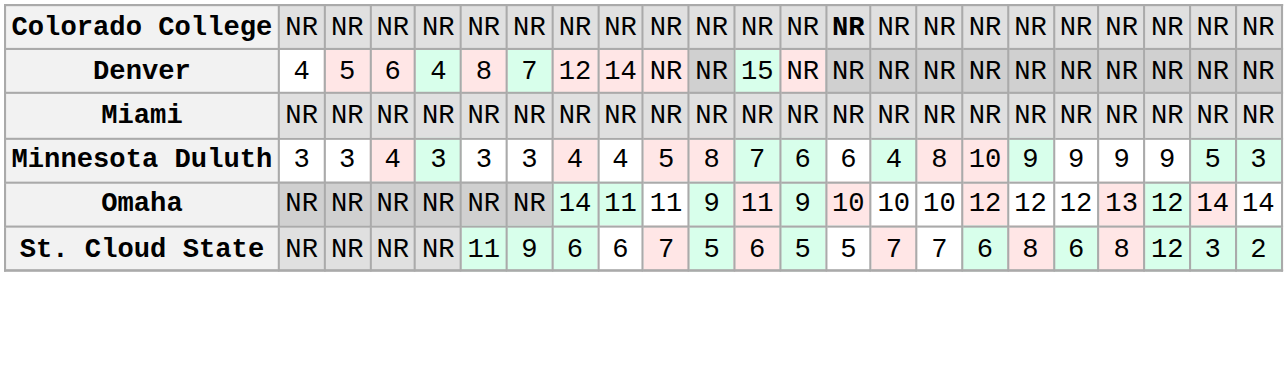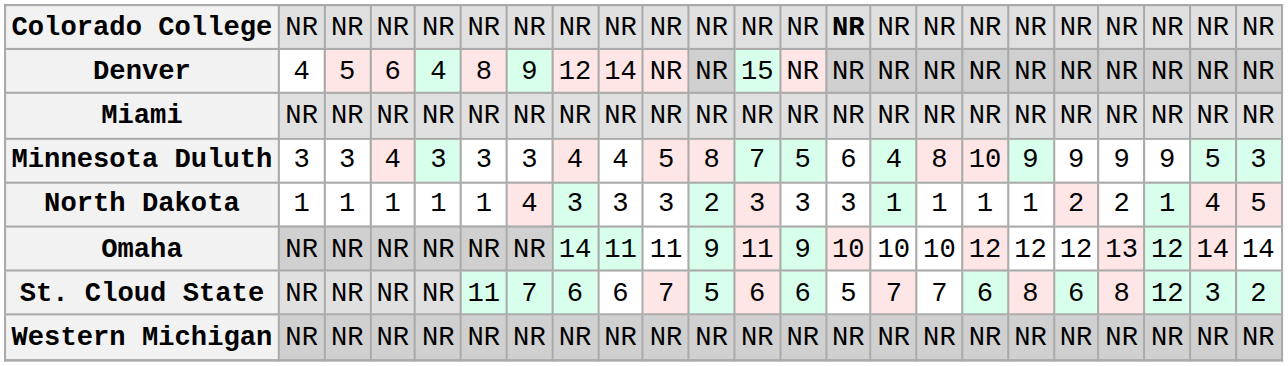(529, 71) 7 -> (529, 71) 9
(803, 160) 6 -> (803, 160) 5
+ row: (142, 204)
(529, 249) 9 -> (529, 293) 7
(803, 249) 5 -> (803, 293) 6
+ row: (142, 337)
